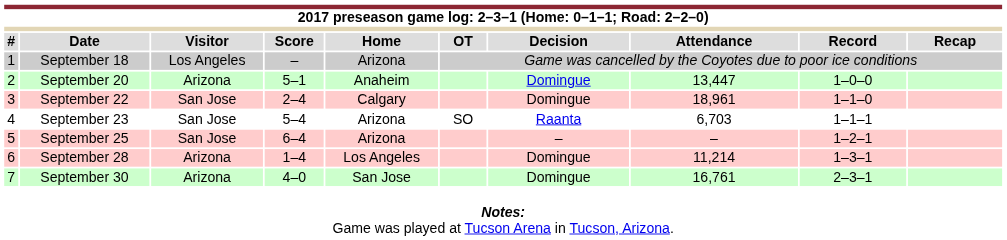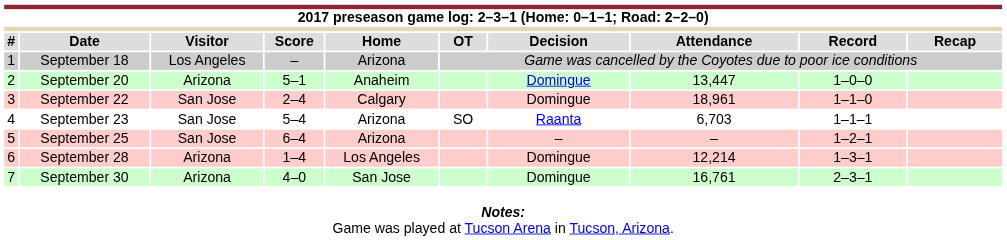(714, 157) 11,214 -> (714, 157) 12,214
